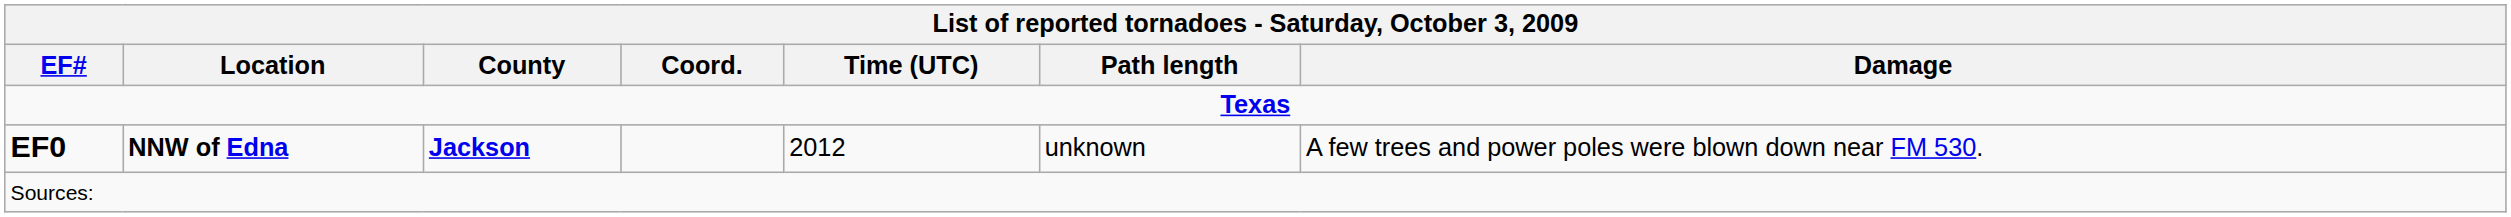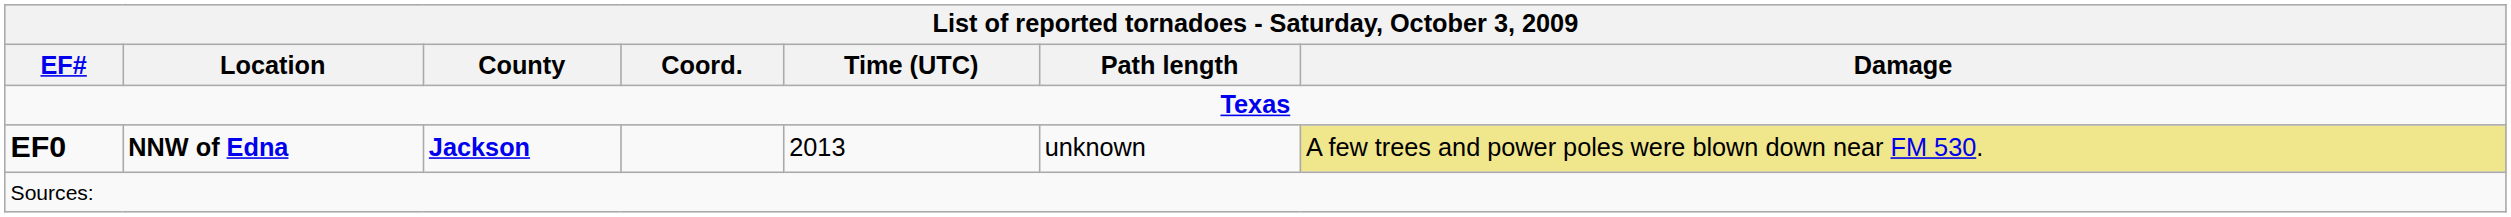(817, 147) 2012 -> (817, 147) 2013
(1645, 147) no background -> (1645, 147) khaki background
